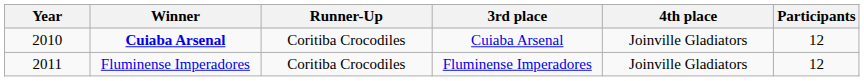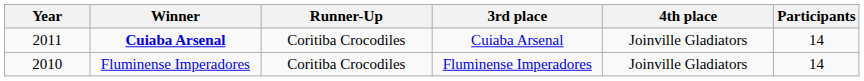(47, 40) 2010 -> (47, 40) 2011
(816, 40) 12 -> (816, 40) 14
(47, 64) 2011 -> (47, 64) 2010
(816, 64) 12 -> (816, 64) 14
